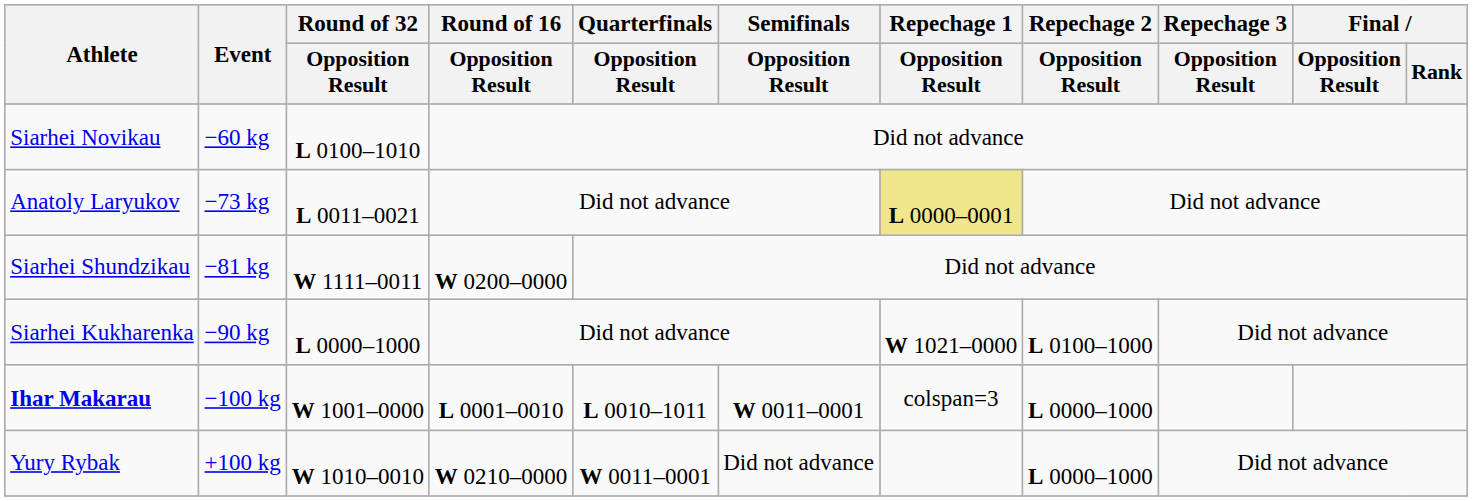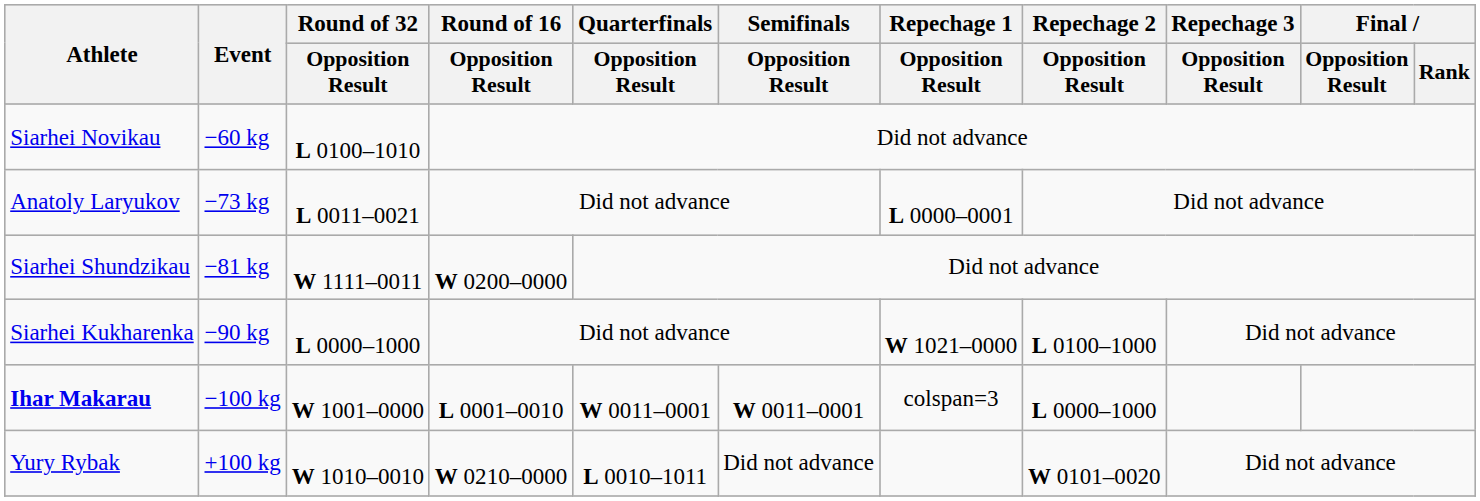(951, 215) khaki background -> (951, 215) no background
(645, 411) L 0010–1011 -> (645, 411) W 0011–0001
(645, 476) W 0011–0001 -> (645, 476) L 0010–1011
(1090, 476) L 0000–1000 -> (1094, 476) W 0101–0020
